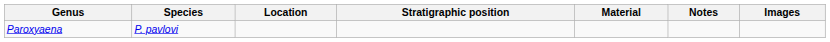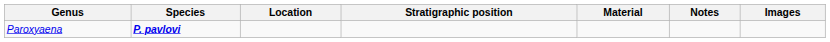(156, 29) normal -> (157, 29) bold
